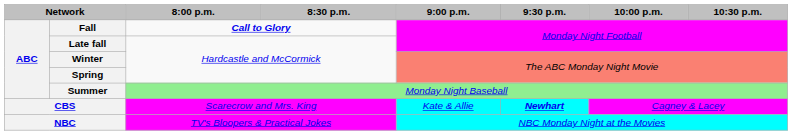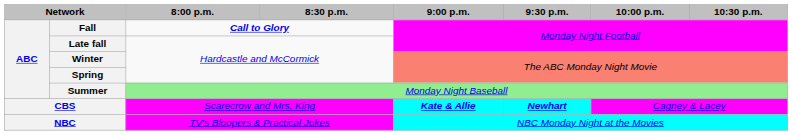(448, 106) normal -> (448, 106) bold
